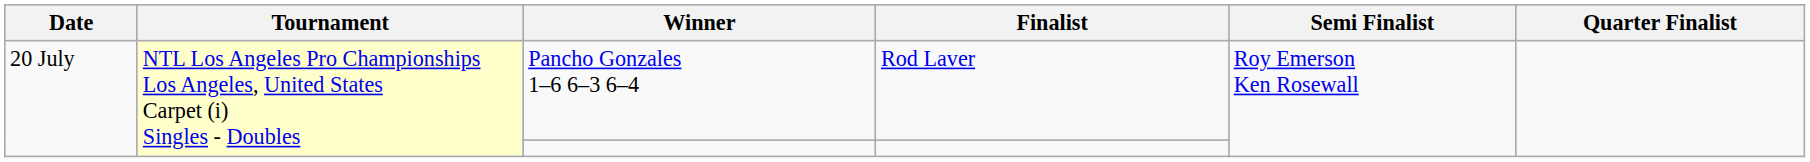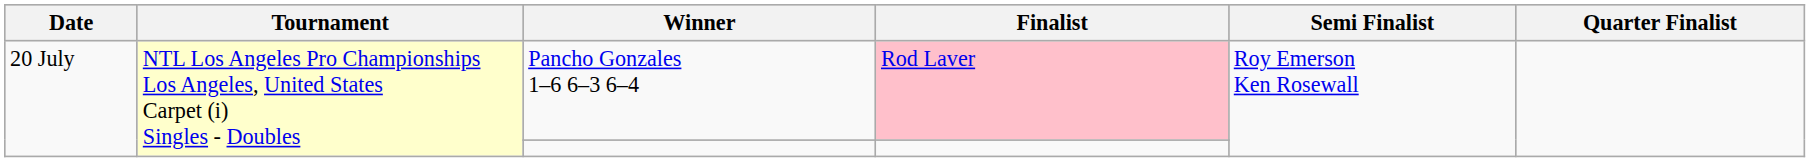(928, 58) no background -> (928, 58) pink background
